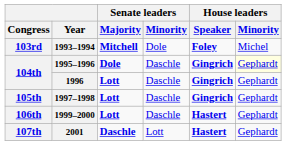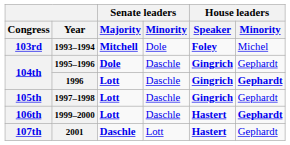(258, 64) lightyellow background -> (258, 64) no background
(258, 81) normal -> (260, 81) bold
(258, 115) normal -> (260, 115) bold
